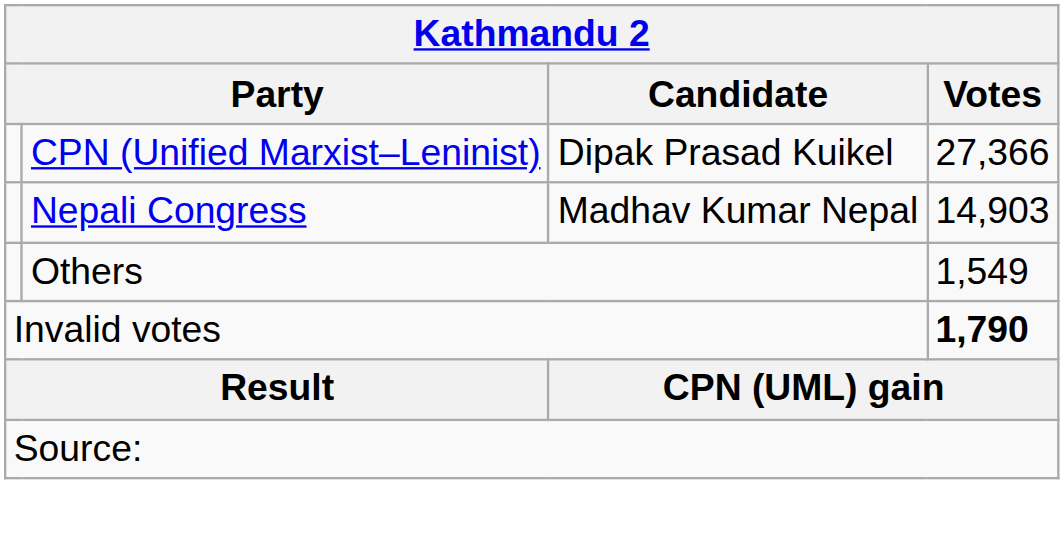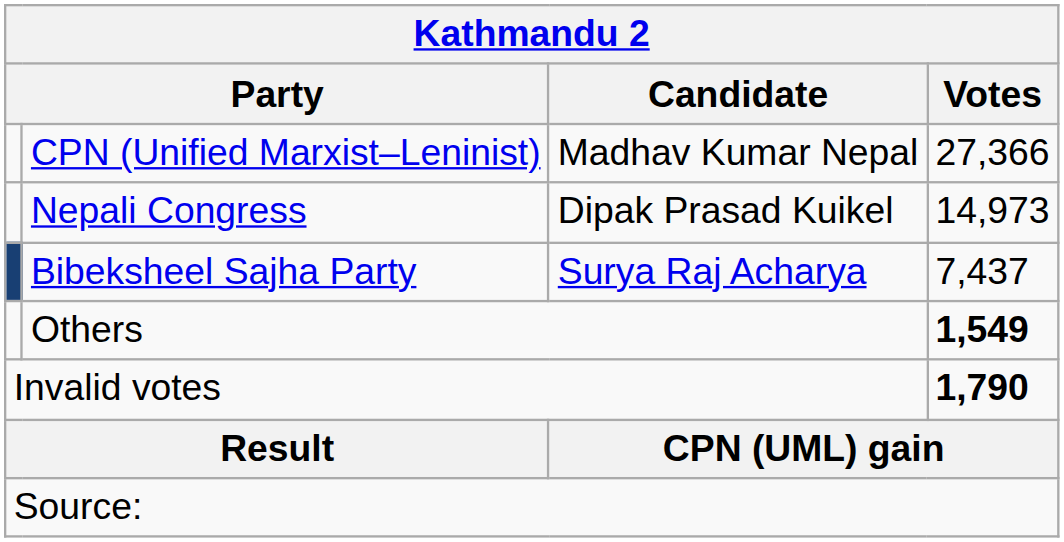(726, 152) Dipak Prasad Kuikel -> (738, 152) Madhav Kumar Nepal
(738, 211) Madhav Kumar Nepal -> (726, 211) Dipak Prasad Kuikel
(993, 211) 14,903 -> (993, 211) 14,973
+ row: (224, 270)
(982, 270) normal -> (982, 329) bold
